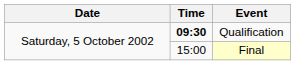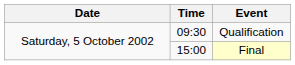(191, 32) bold -> (191, 32) normal
